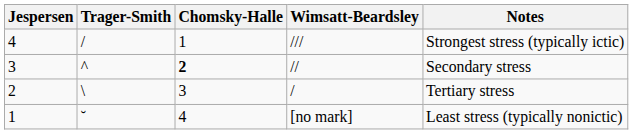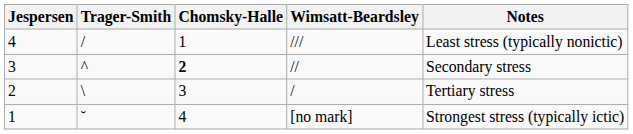(525, 41) Strongest stress (typically ictic) -> (524, 41) Least stress (typically nonictic)
(524, 116) Least stress (typically nonictic) -> (525, 116) Strongest stress (typically ictic)
